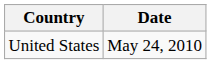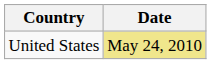(155, 44) no background -> (155, 44) khaki background
